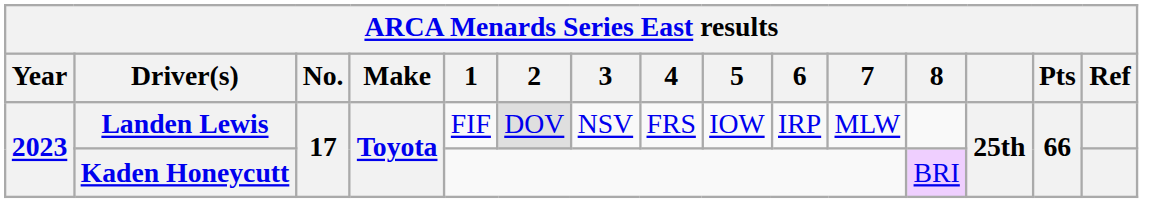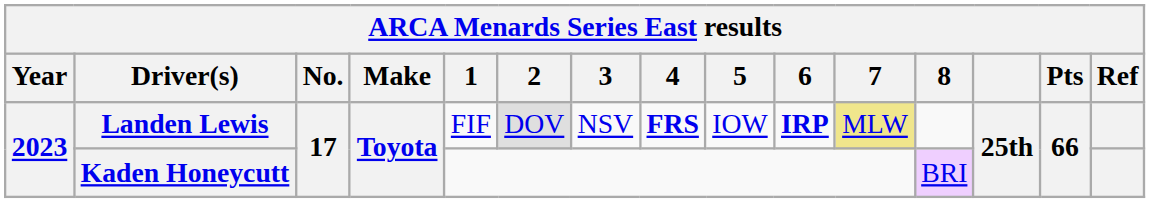(671, 124) normal -> (673, 124) bold
(800, 124) normal -> (805, 124) bold
(867, 124) no background -> (875, 124) khaki background
